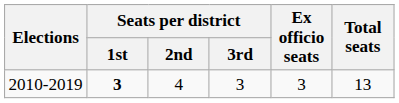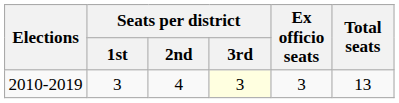(117, 83) bold -> (117, 83) normal
(240, 83) no background -> (240, 83) lightyellow background
